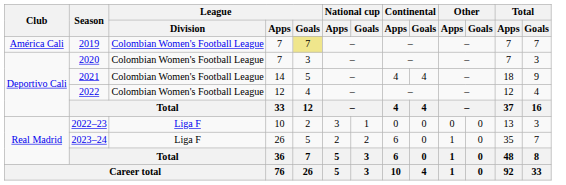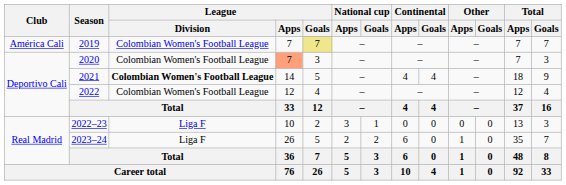(280, 60) no background -> (289, 60) lightsalmon background
(188, 76) normal -> (192, 76) bold
